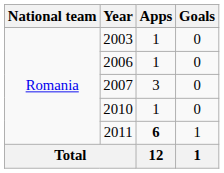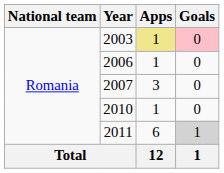(156, 39) no background -> (156, 39) khaki background
(197, 39) no background -> (197, 39) pink background
(156, 132) bold -> (156, 132) normal
(197, 132) no background -> (197, 132) lightgrey background
